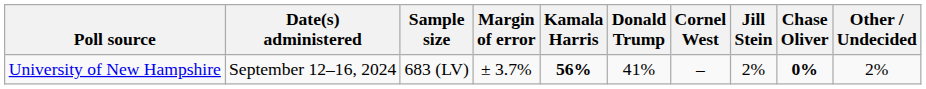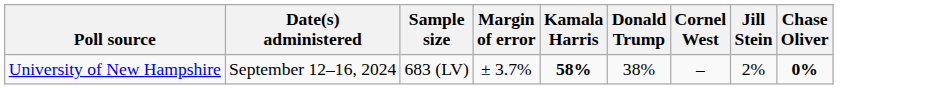- column: (877, 29)
(574, 69) 56% -> (574, 69) 58%
(639, 69) 41% -> (639, 69) 38%
